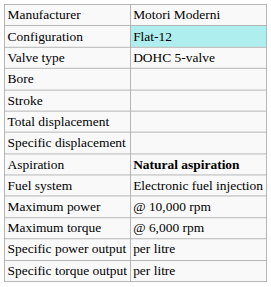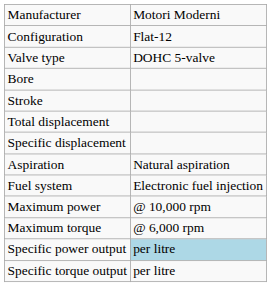(153, 36) paleturquoise background -> (153, 36) no background
(186, 164) bold -> (181, 164) normal
(154, 249) no background -> (154, 249) lightblue background
